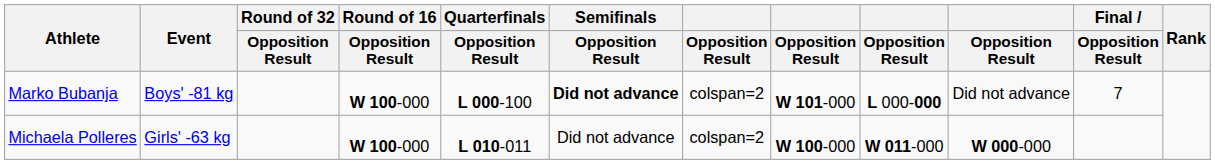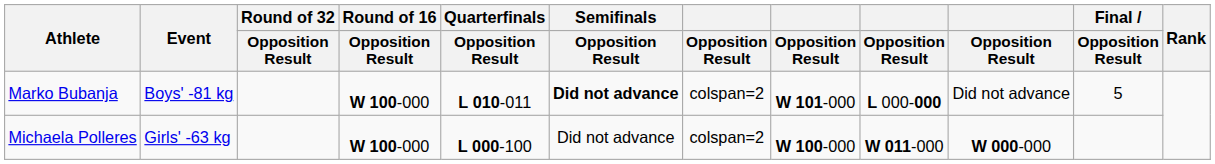(495, 103) L 000-100 -> (495, 103) L 010-011
(1118, 94) 7 -> (1118, 94) 5
(495, 147) L 010-011 -> (495, 147) L 000-100
